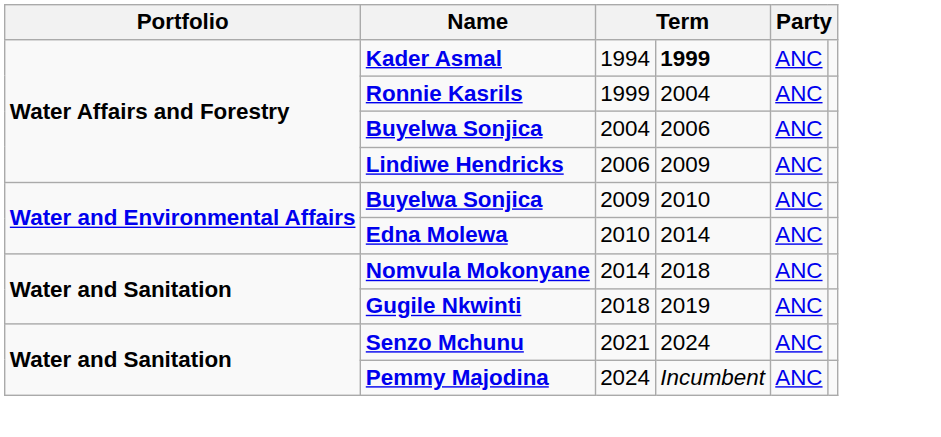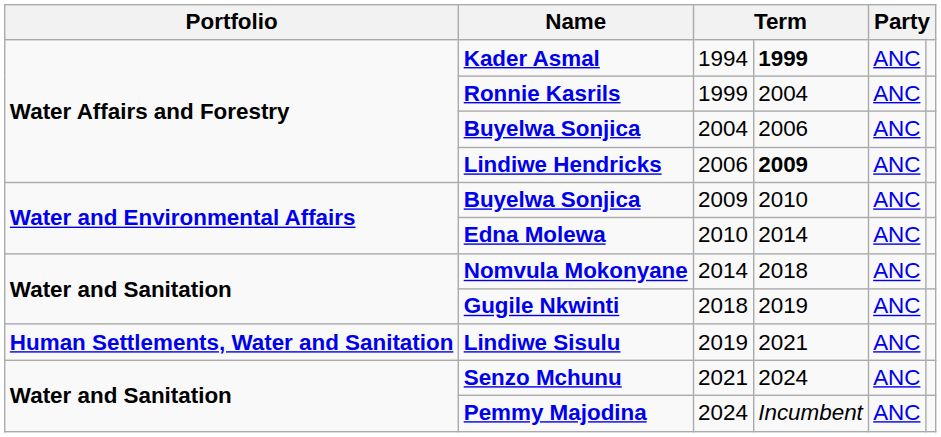(685, 164) normal -> (783, 164) bold
+ row: (542, 341)
